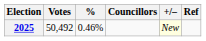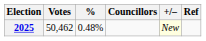(60, 28) 50,492 -> (60, 28) 50,462
(91, 28) 0.46% -> (91, 28) 0.48%
